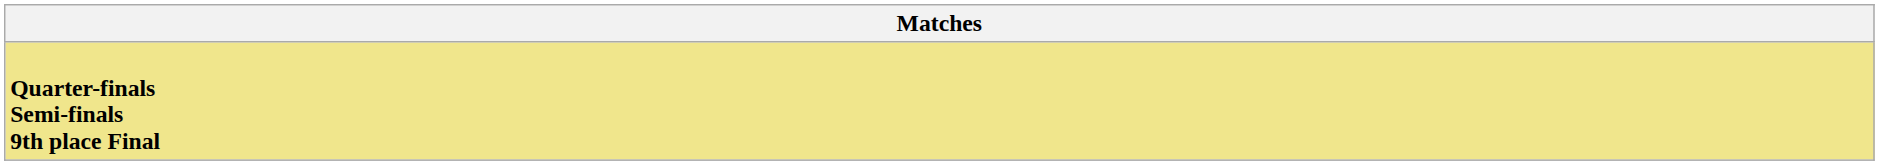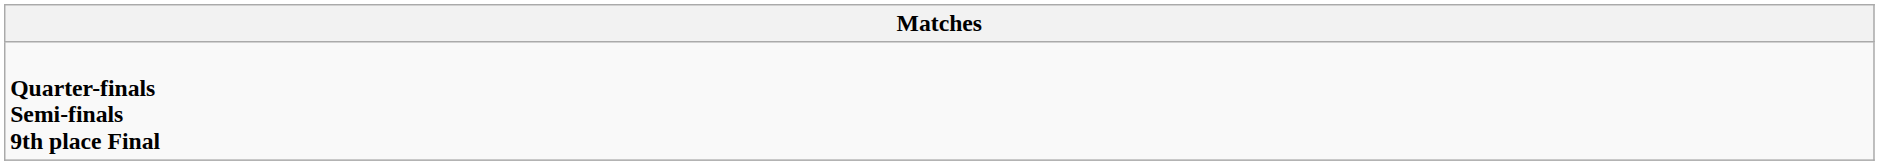(85, 114) khaki background -> (85, 114) no background
